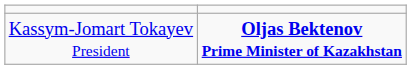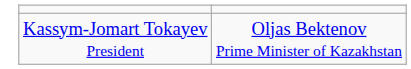(302, 38) bold -> (309, 38) normal
